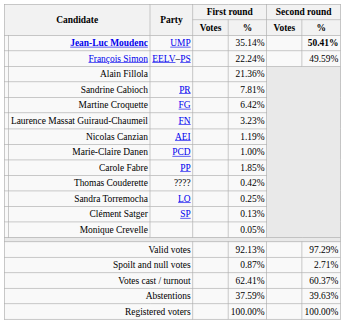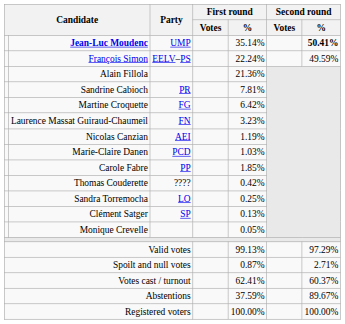(252, 152) 1.00% -> (252, 152) 1.03%
(250, 249) 92.13% -> (250, 249) 99.13%
(324, 296) 39.63% -> (324, 296) 89.67%
